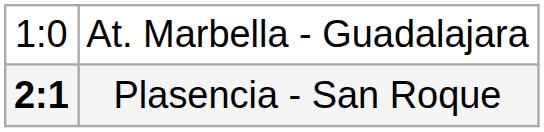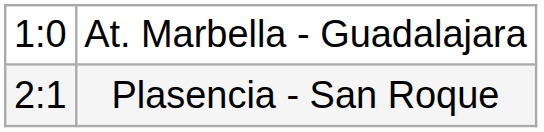(41, 94) bold -> (40, 94) normal
